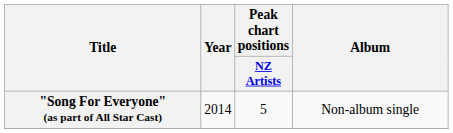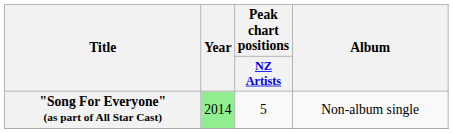(218, 109) no background -> (218, 109) lightgreen background
